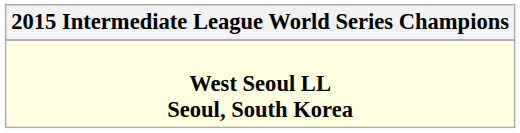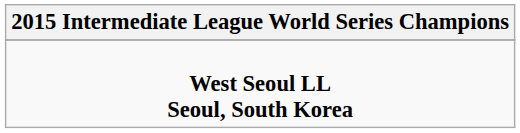(260, 96) lightyellow background -> (260, 96) no background
